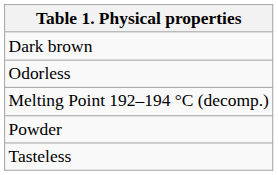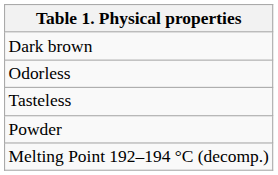(139, 101) Melting Point 192–194 °C (decomp.) -> (40, 101) Tasteless
(40, 156) Tasteless -> (139, 156) Melting Point 192–194 °C (decomp.)
